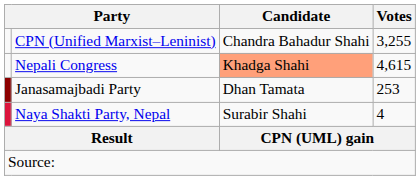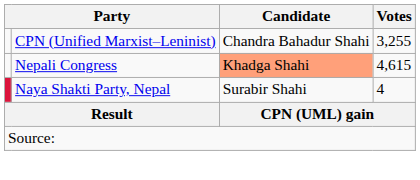- row: (78, 89)
